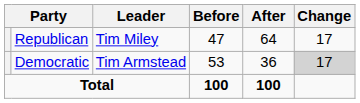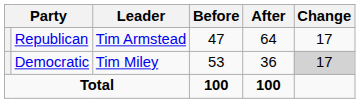(127, 39) Tim Miley -> (141, 39) Tim Armstead
(141, 62) Tim Armstead -> (127, 62) Tim Miley
